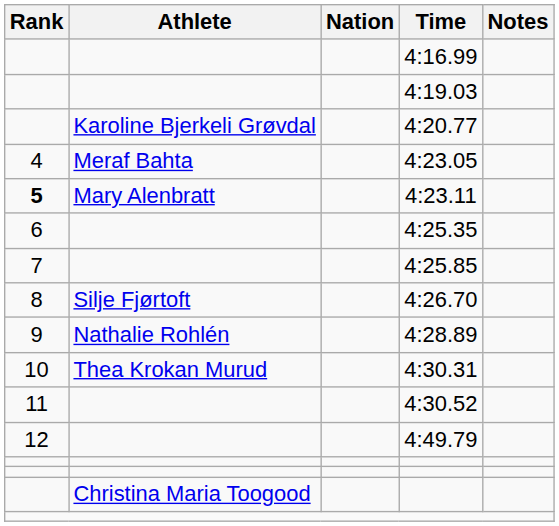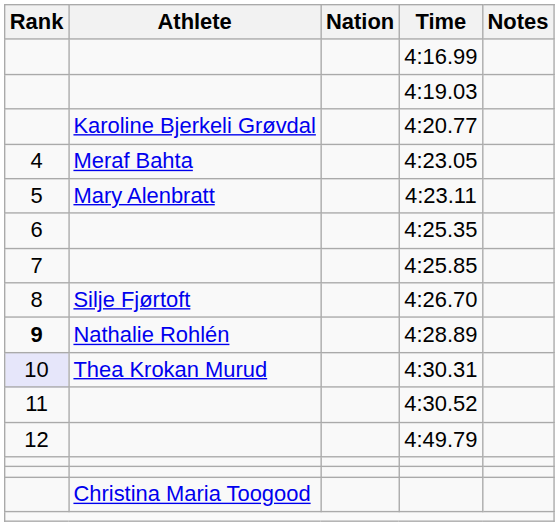(37, 195) bold -> (37, 195) normal
(37, 334) normal -> (37, 334) bold
(37, 369) no background -> (37, 369) lavender background
